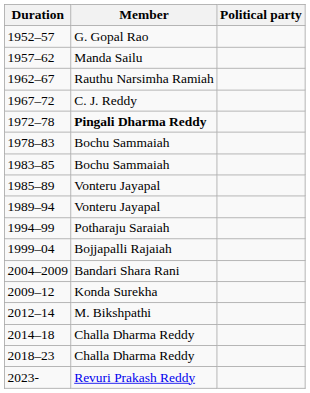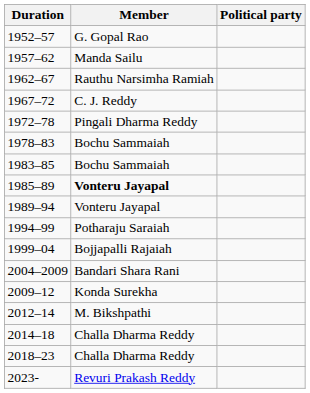(140, 121) bold -> (136, 121) normal
(117, 185) normal -> (122, 185) bold
